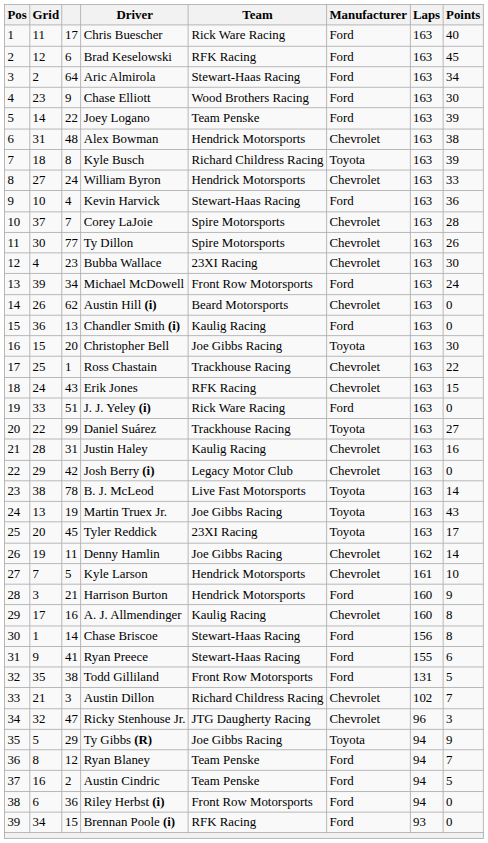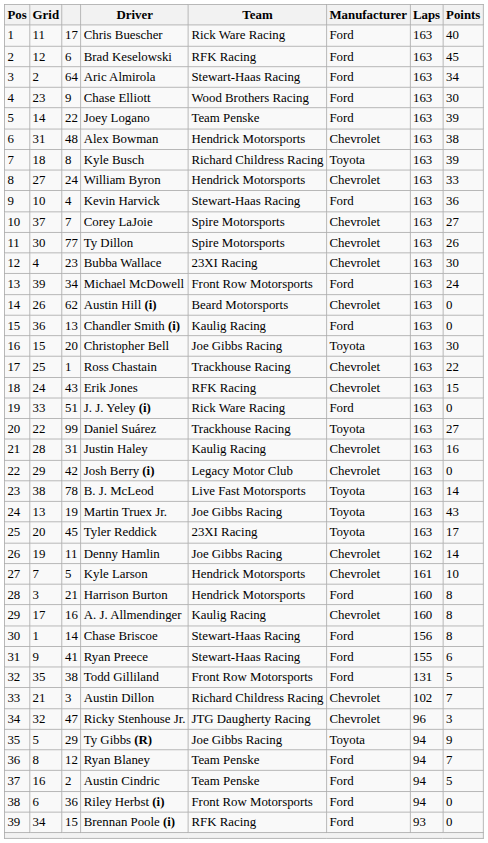(452, 221) 28 -> (452, 221) 27
(449, 594) 9 -> (449, 594) 8
